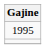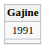(23, 30) 1995 -> (23, 30) 1991
